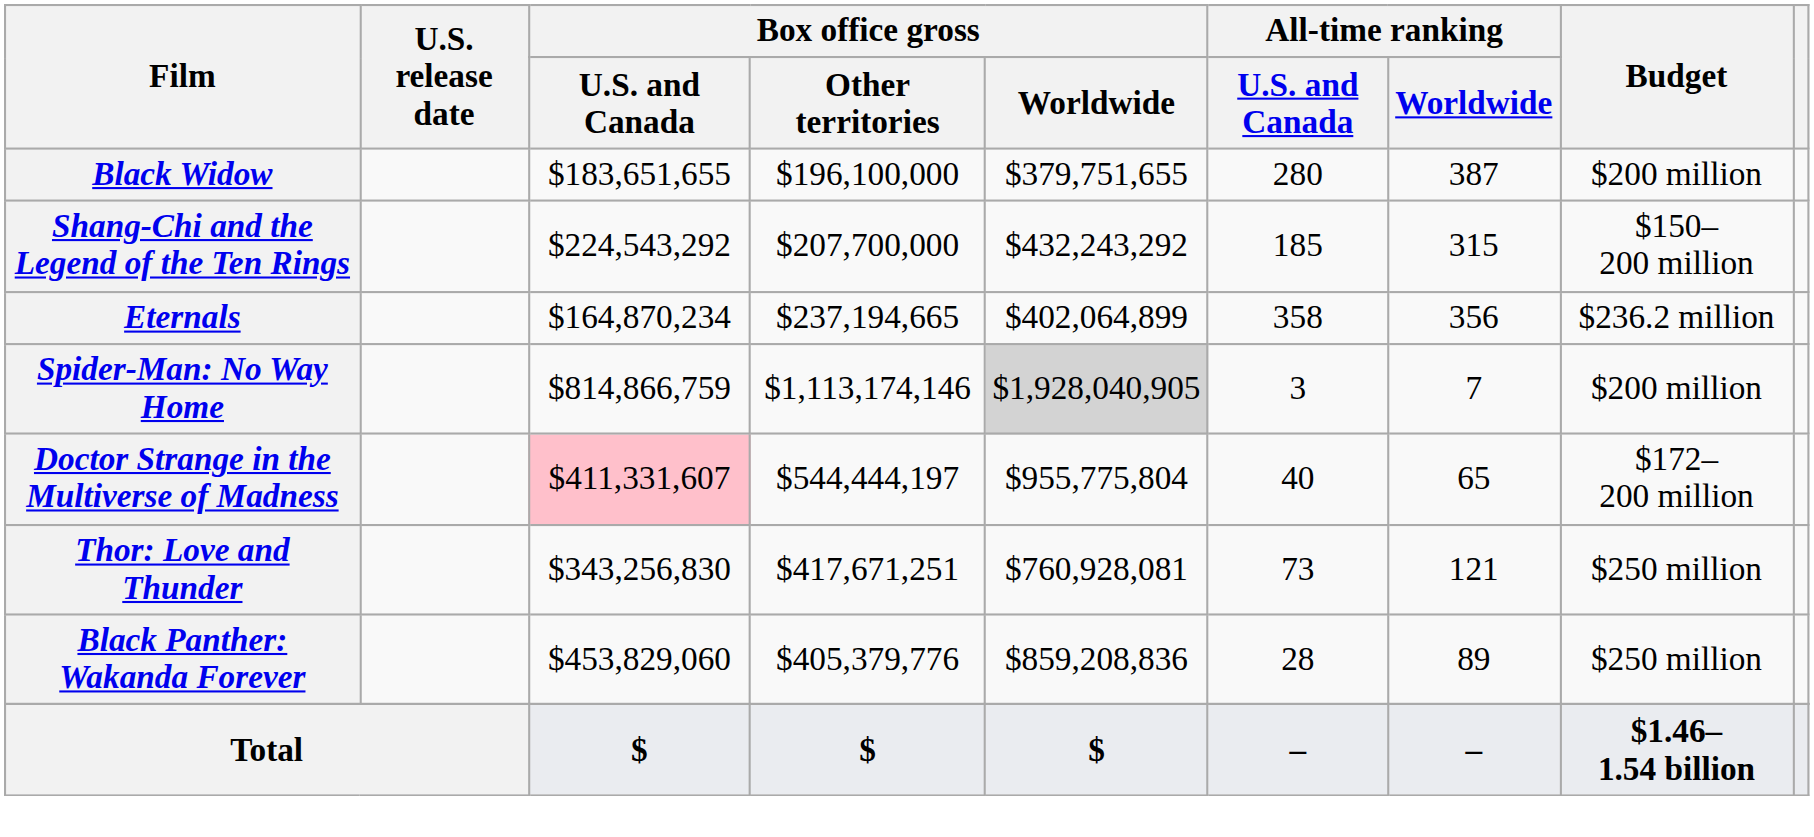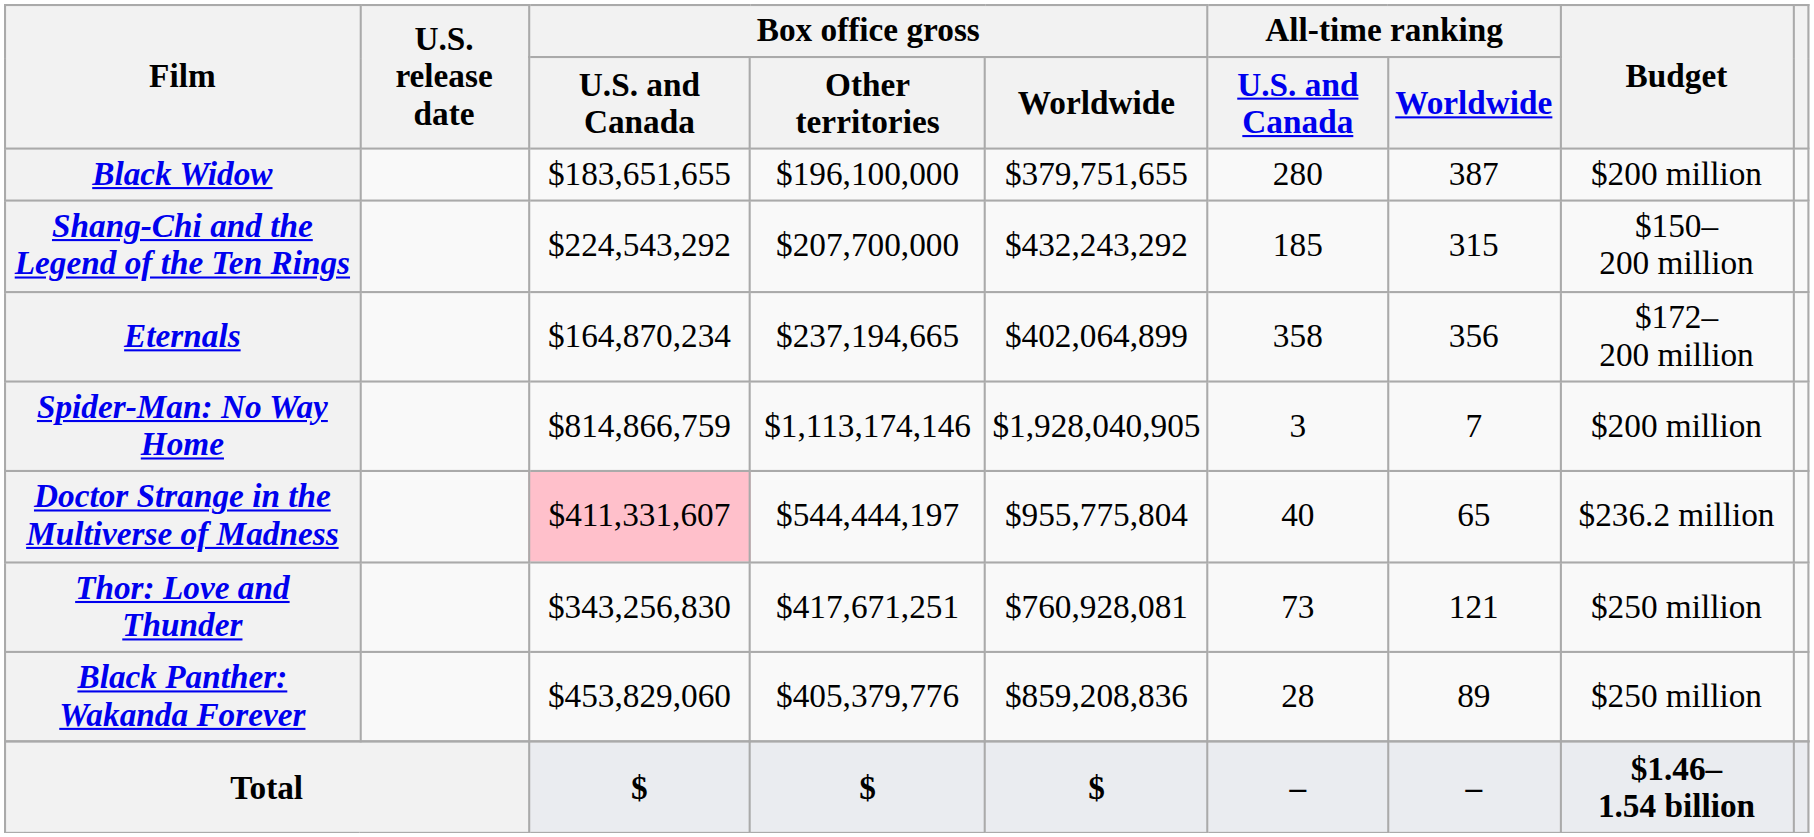(1676, 316) $236.2 million -> (1676, 335) $172–200 million
(1096, 388) lightgrey background -> (1096, 425) no background
(1676, 478) $172–200 million -> (1676, 516) $236.2 million
